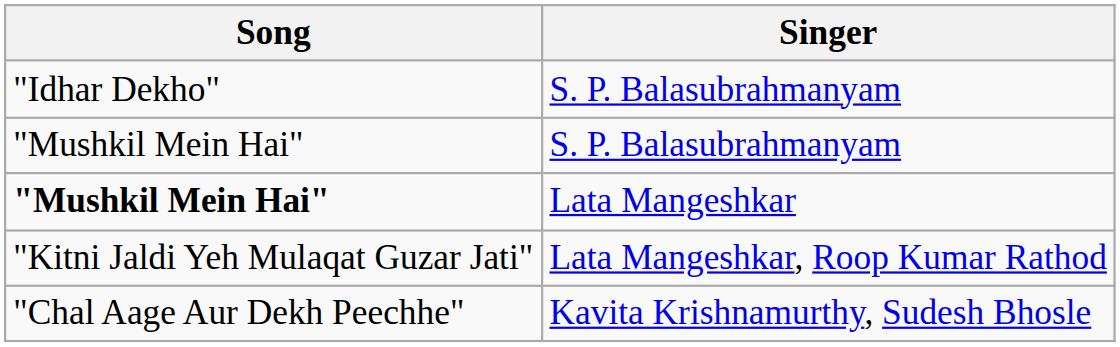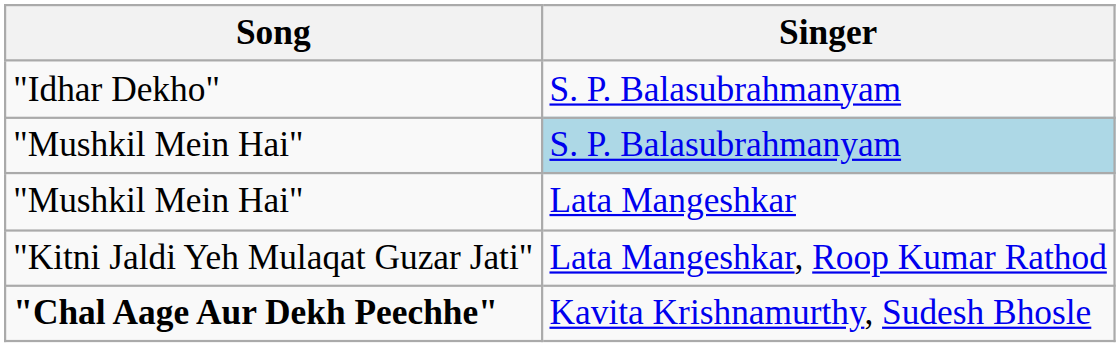(725, 144) no background -> (725, 144) lightblue background
(171, 200) bold -> (158, 200) normal
(239, 312) normal -> (256, 312) bold
